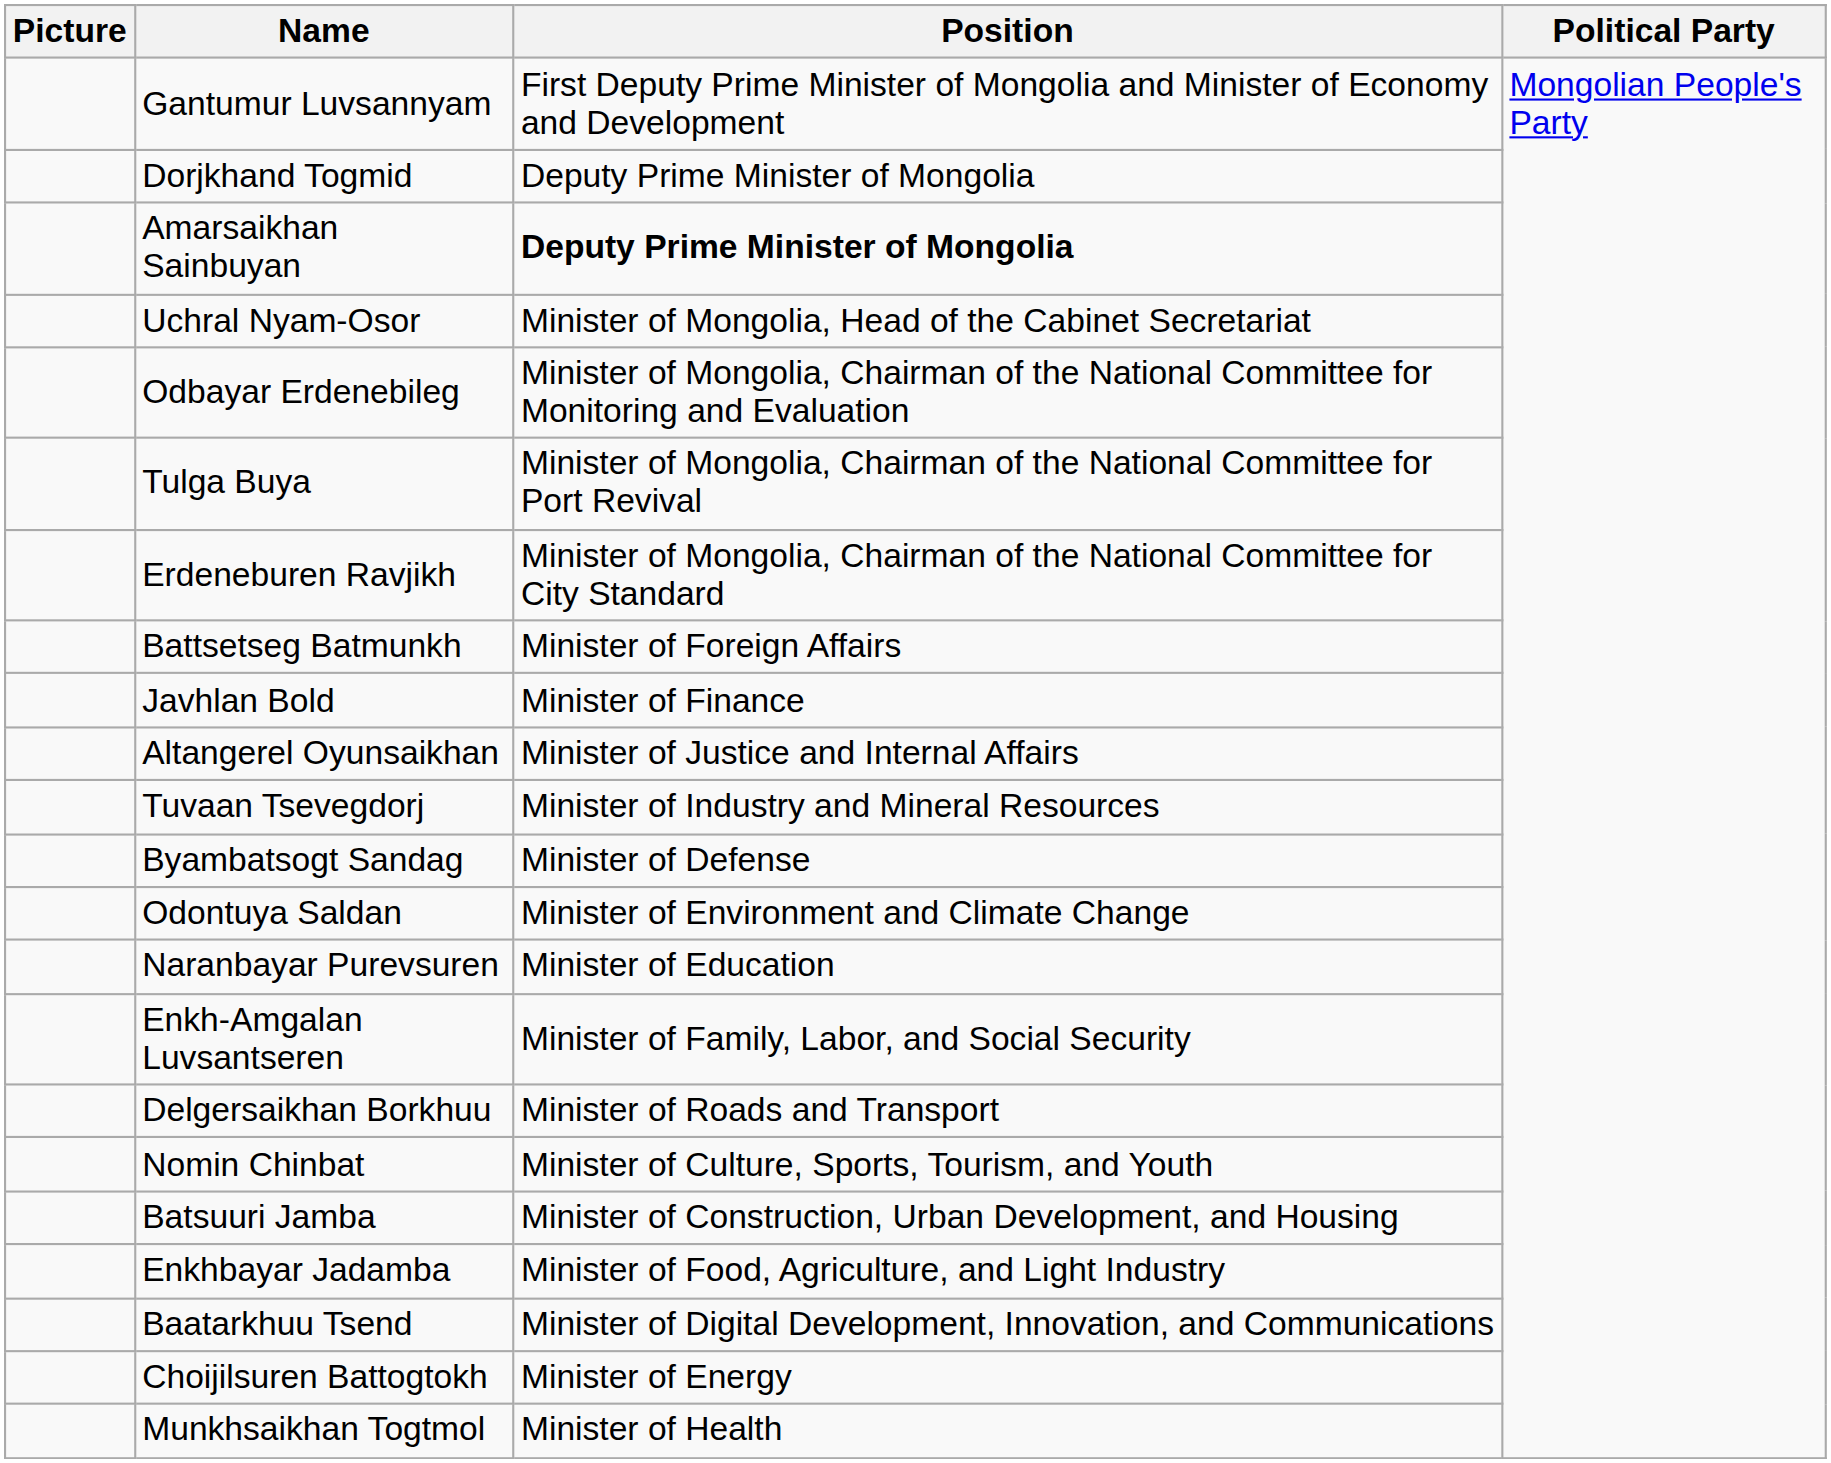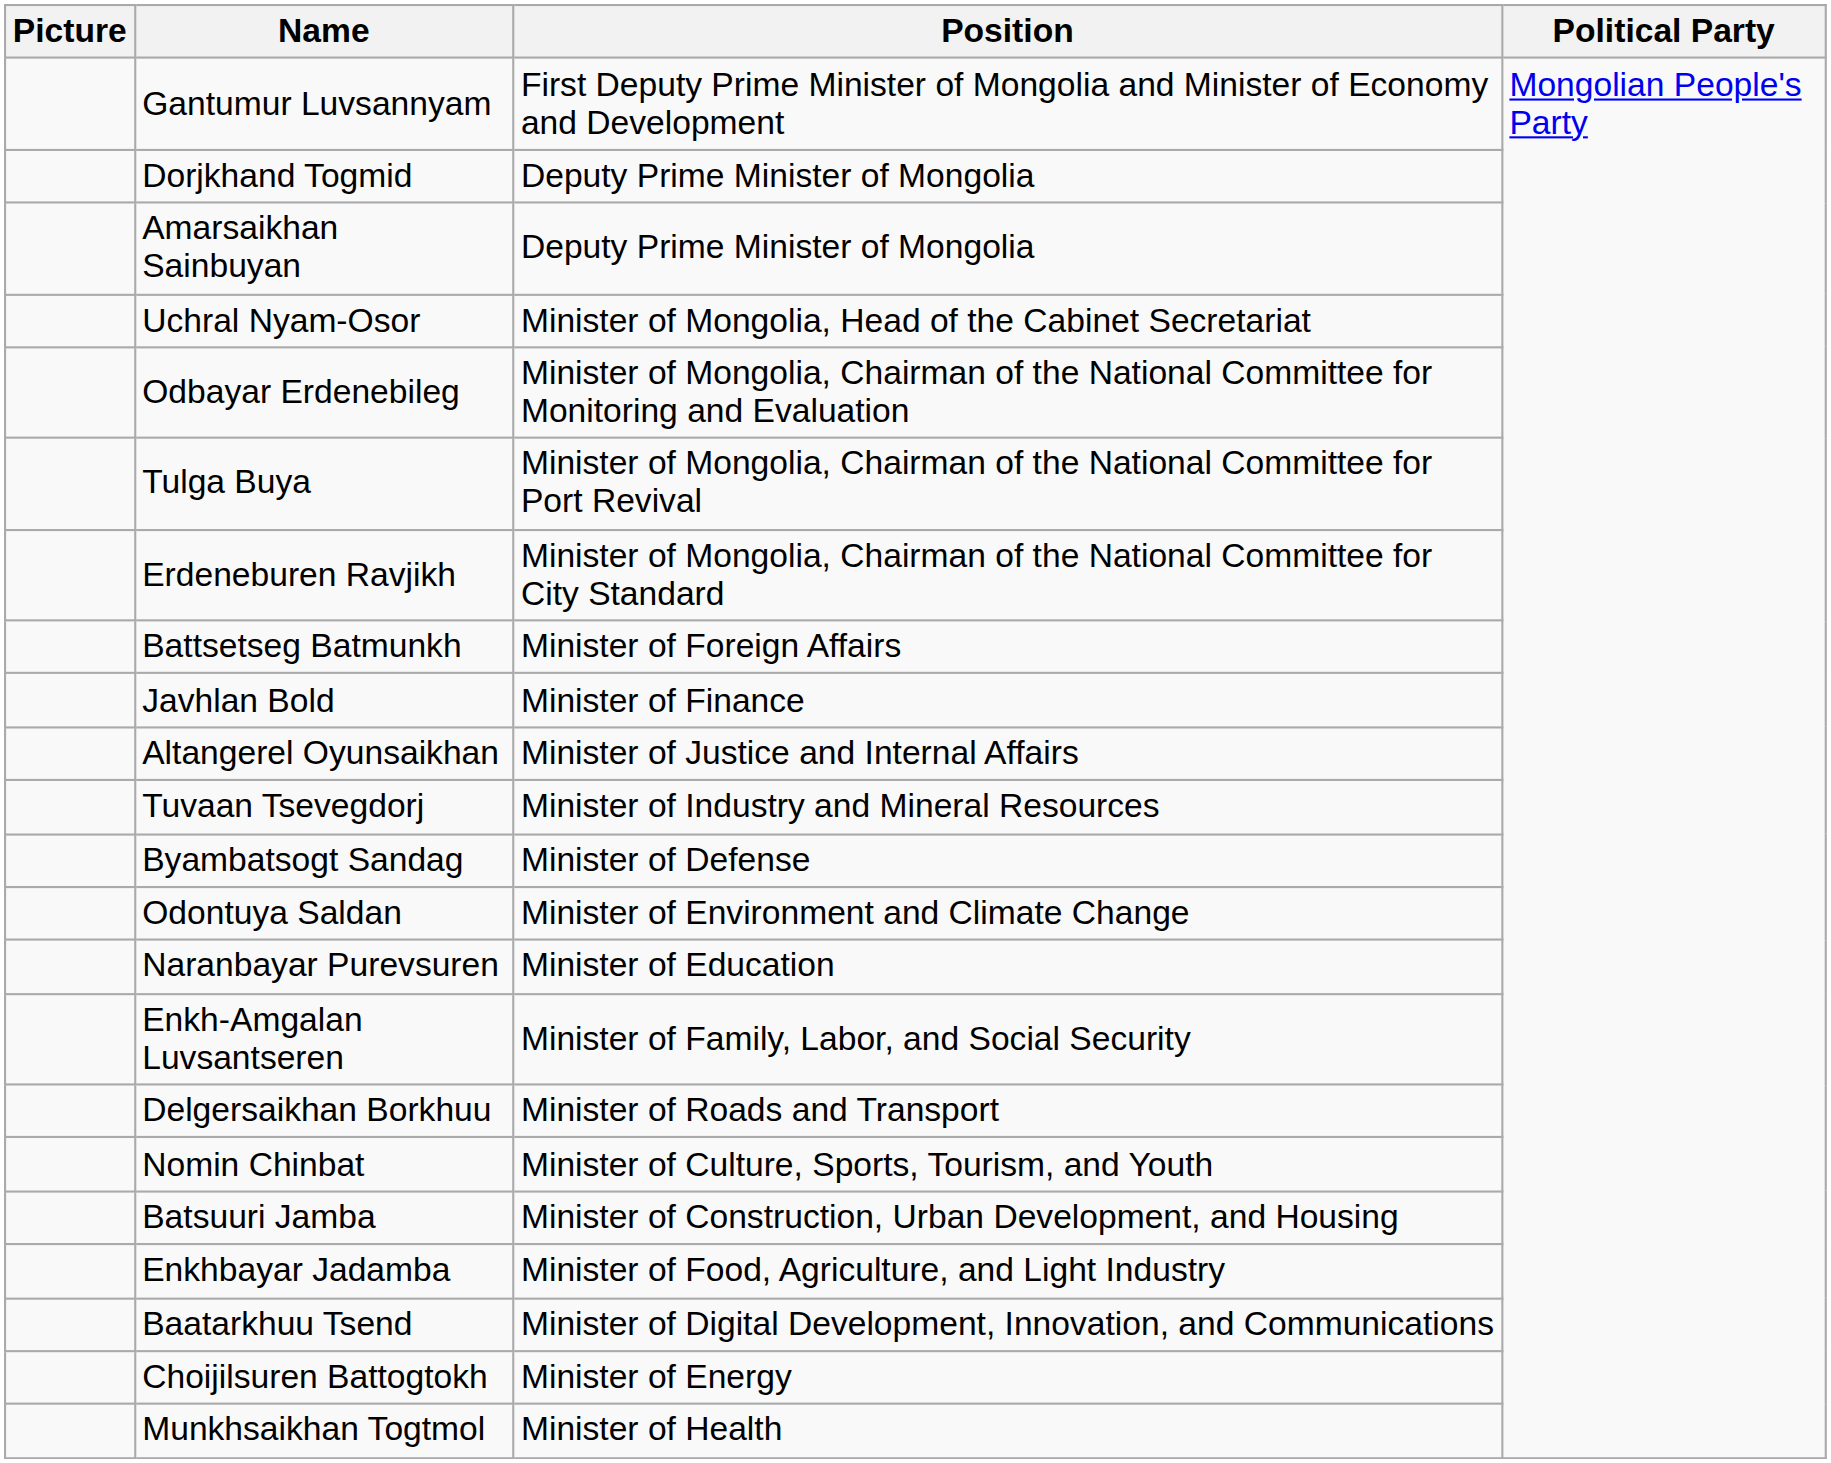(797, 247) bold -> (778, 247) normal
